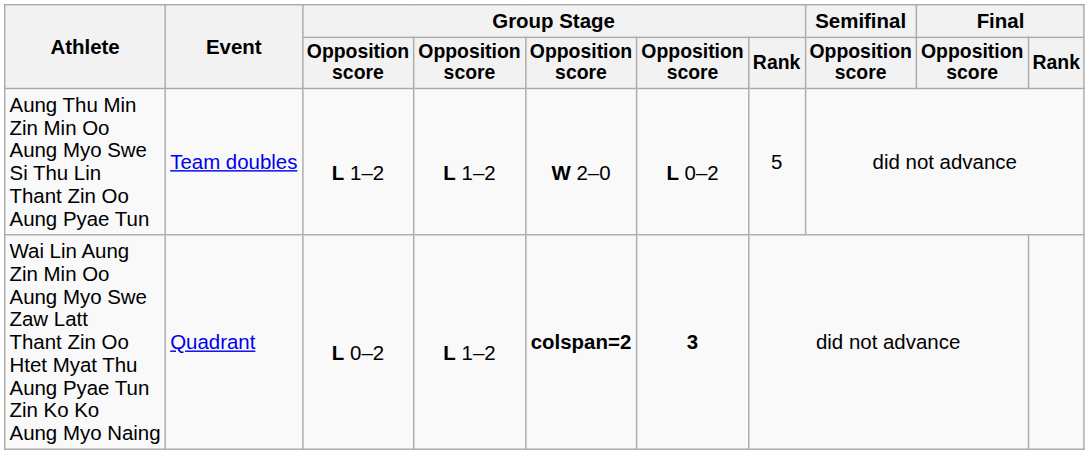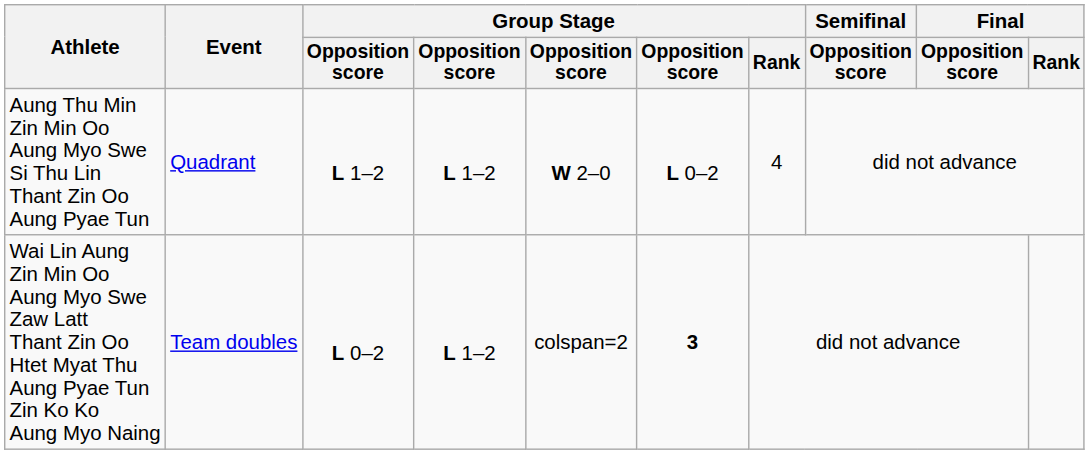(234, 162) Team doubles -> (213, 162) Quadrant
(777, 162) 5 -> (777, 162) 4
(213, 342) Quadrant -> (234, 342) Team doubles
(581, 342) bold -> (581, 342) normal
